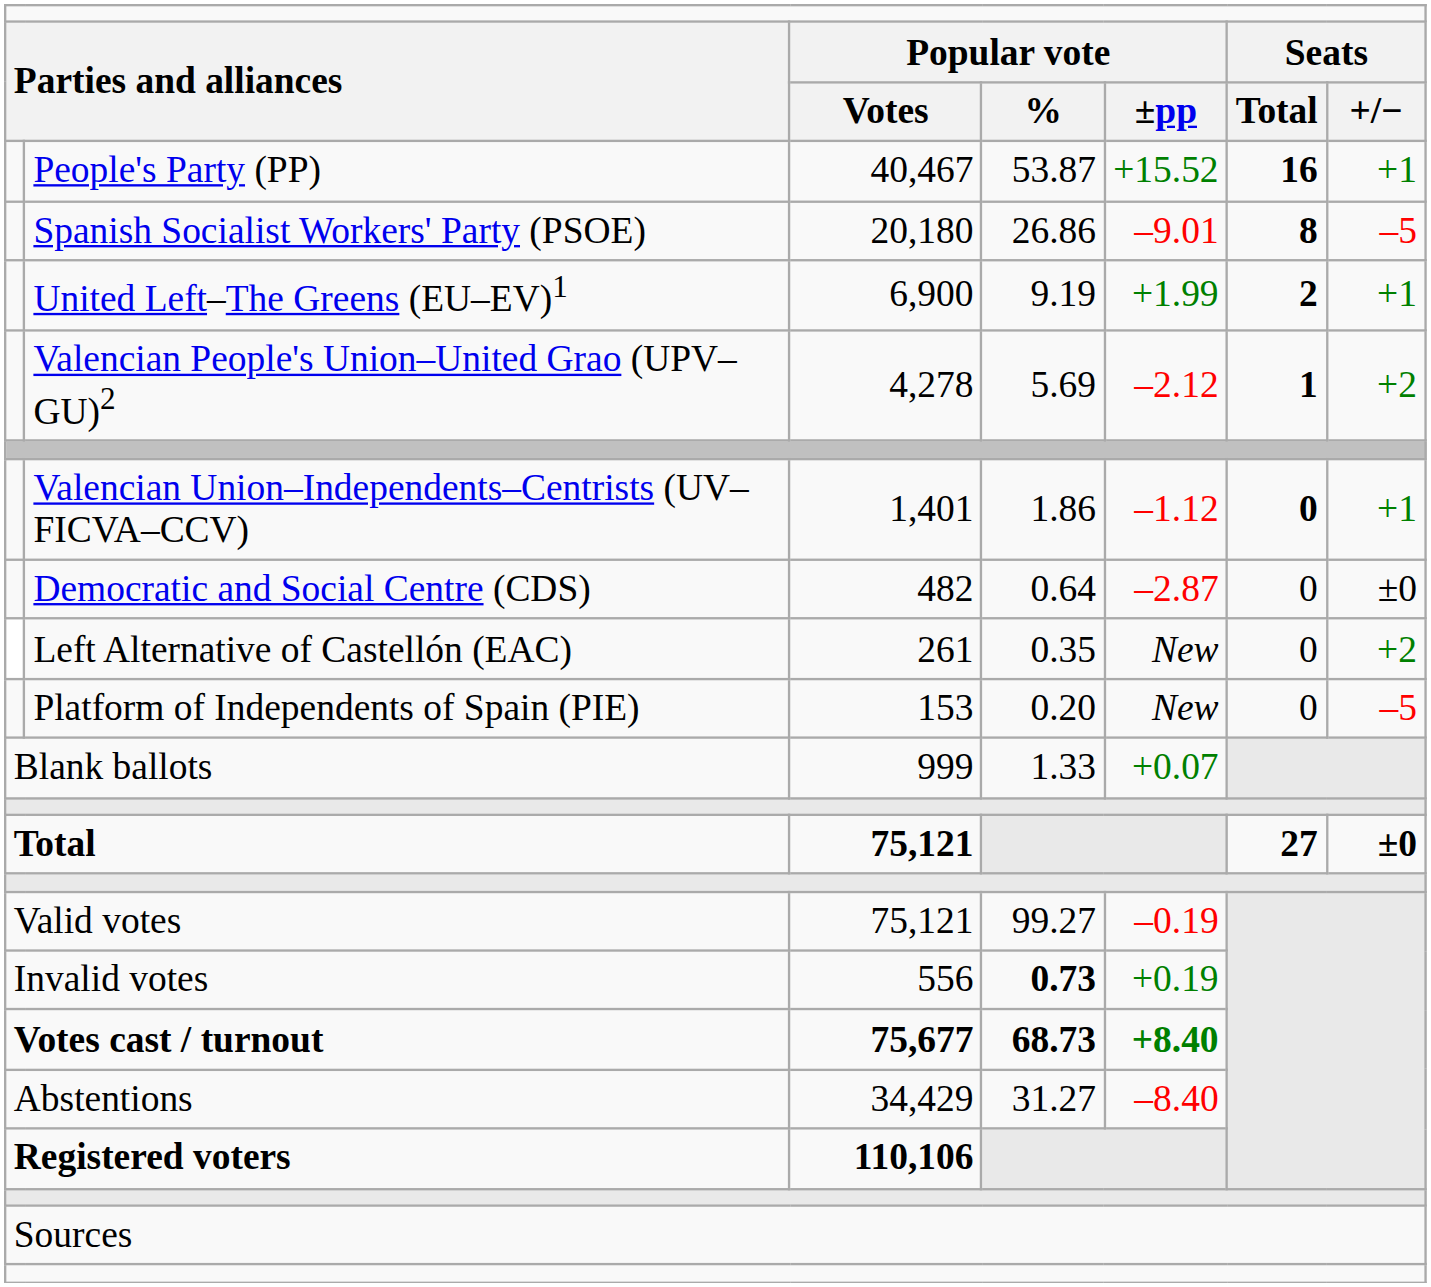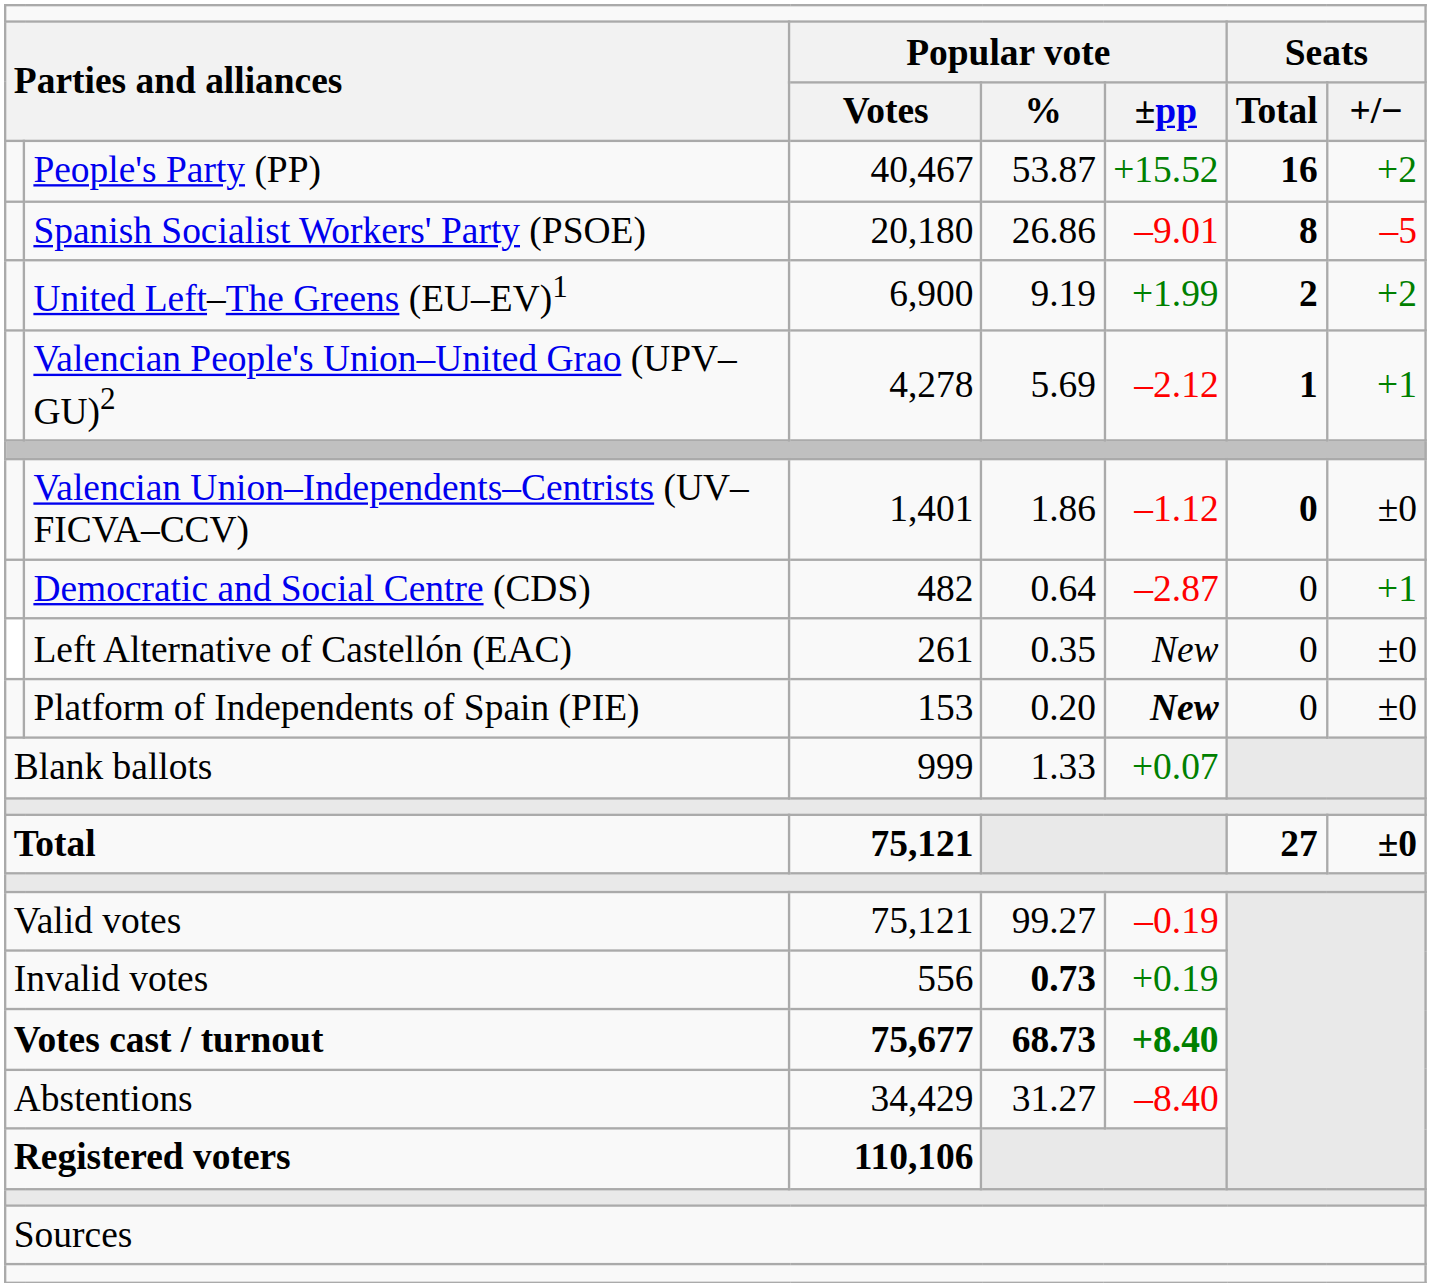(1397, 170) +1 -> (1397, 170) +2
(1397, 294) +1 -> (1397, 294) +2
(1397, 384) +2 -> (1397, 384) +1
(1397, 508) +1 -> (1397, 508) ±0
(1397, 588) ±0 -> (1397, 588) +1
(1397, 648) +2 -> (1397, 648) ±0
(1185, 707) normal -> (1184, 707) bold
(1398, 707) –5 -> (1397, 707) ±0
